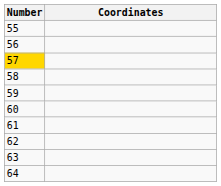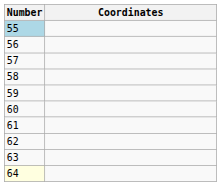(13, 29) no background -> (13, 29) lightblue background
(13, 61) gold background -> (13, 61) no background
(13, 173) no background -> (13, 173) lightyellow background
